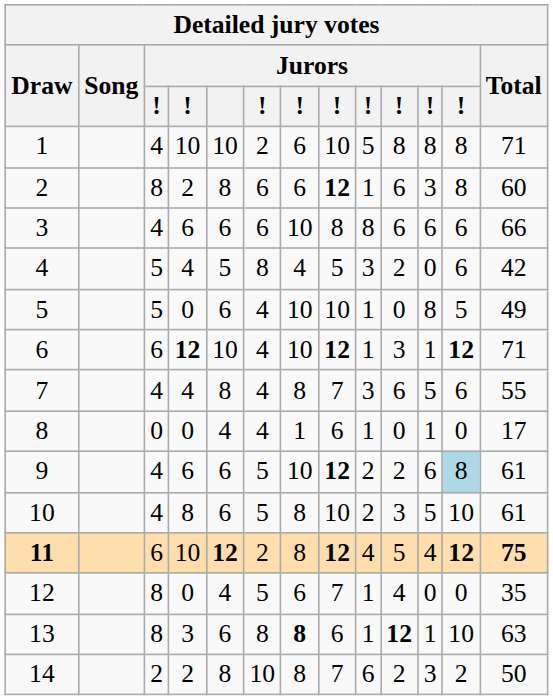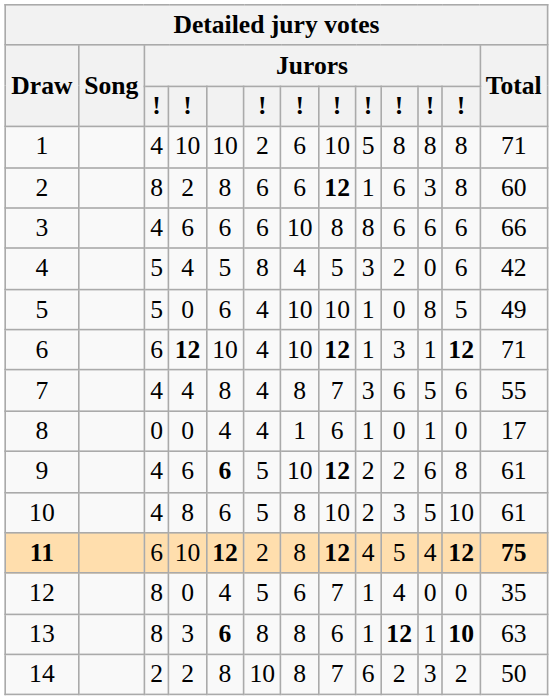(225, 471) normal -> (225, 471) bold
(461, 471) lightblue background -> (461, 471) no background
(225, 633) normal -> (225, 633) bold
(300, 633) bold -> (300, 633) normal
(461, 633) normal -> (461, 633) bold
